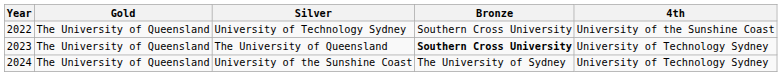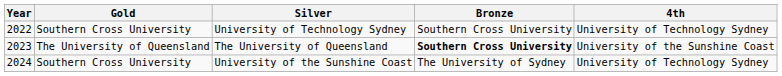(123, 30) The University of Queensland -> (114, 30) Southern Cross University
(676, 30) University of the Sunshine Coast -> (673, 30) University of Technology Sydney
(673, 46) University of Technology Sydney -> (676, 46) University of the Sunshine Coast
(123, 63) The University of Queensland -> (114, 63) Southern Cross University
